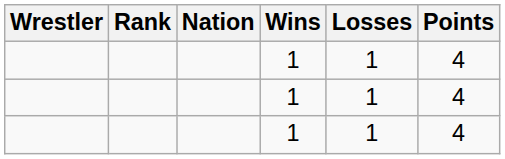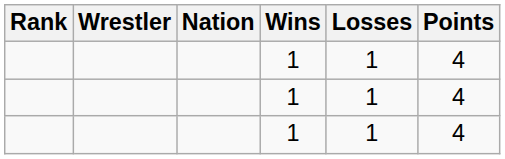columns swapped: (142, 23) <-> (57, 23)
